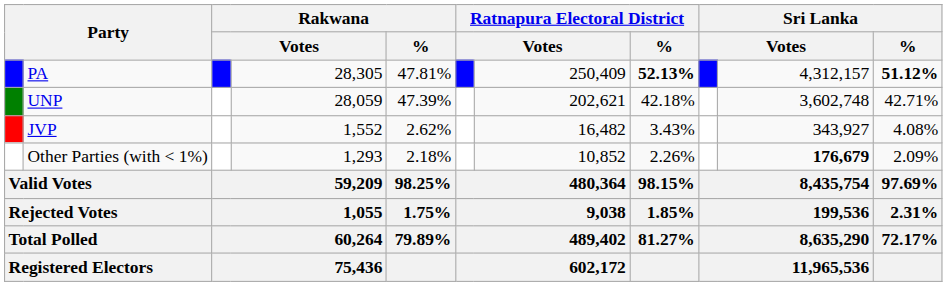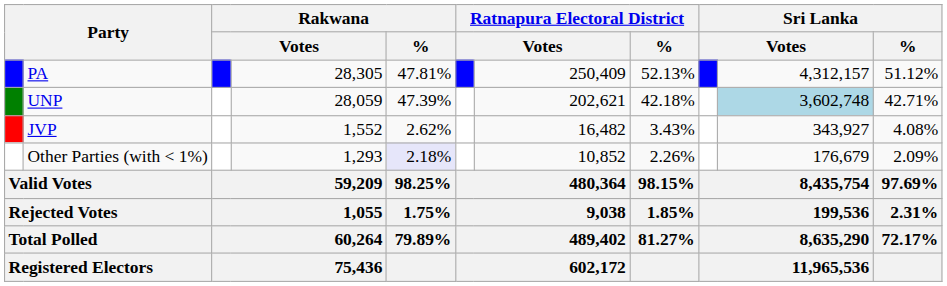(666, 73) bold -> (668, 73) normal
(910, 73) bold -> (911, 73) normal
(834, 101) no background -> (834, 101) lightblue background
(429, 156) no background -> (429, 156) lavender background
(841, 156) bold -> (841, 156) normal
